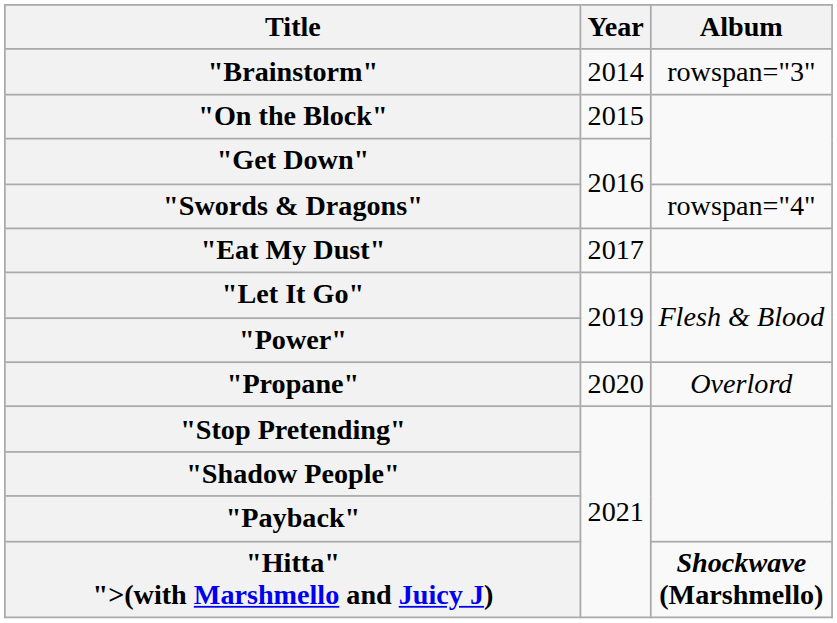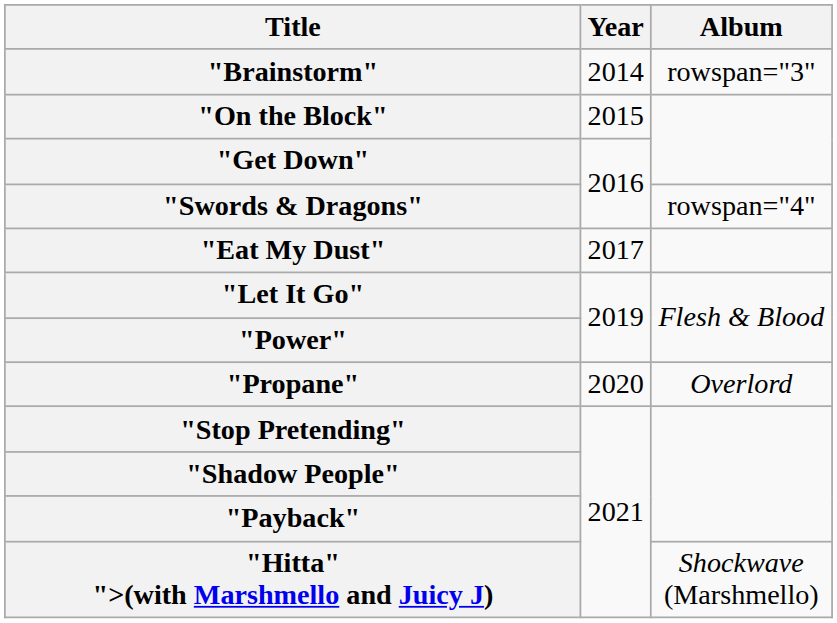(741, 578) bold -> (741, 578) normal
